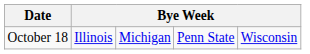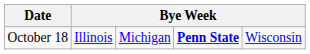(206, 38) normal -> (208, 38) bold
